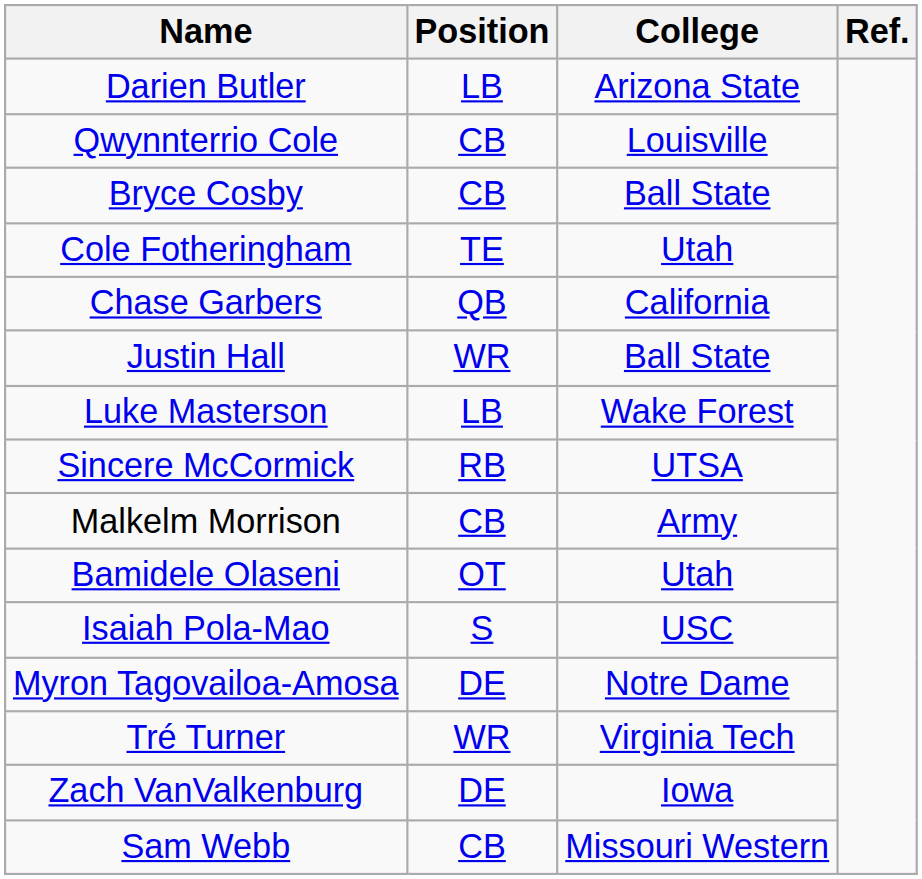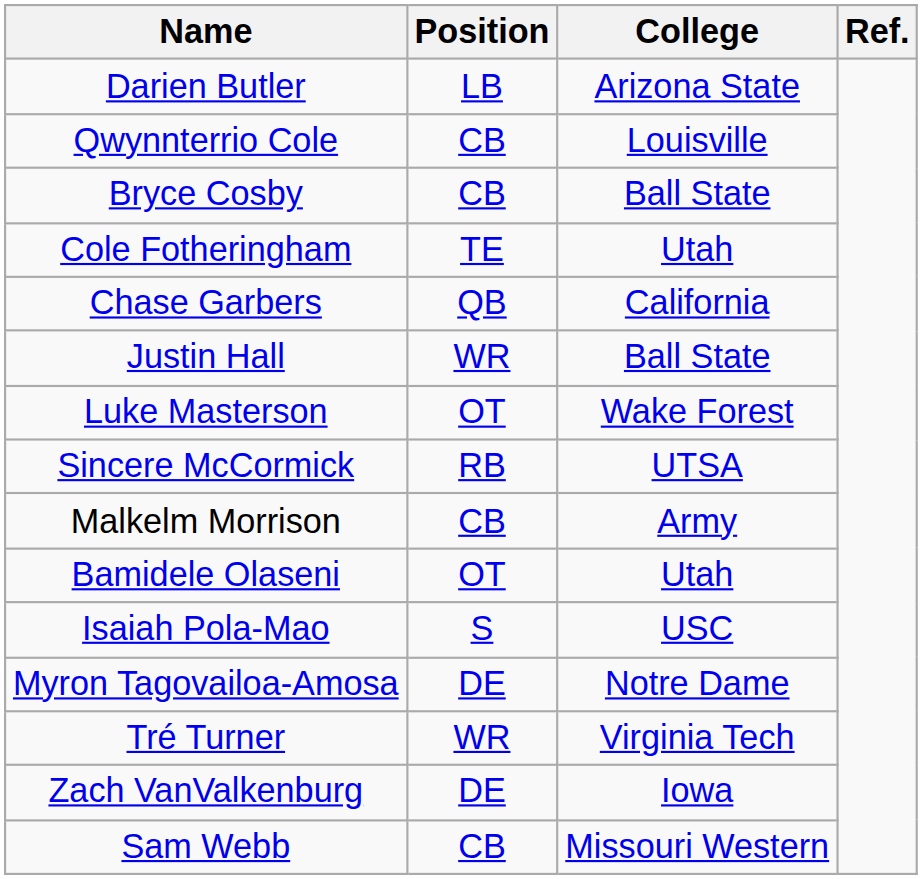(482, 411) LB -> (482, 411) OT
